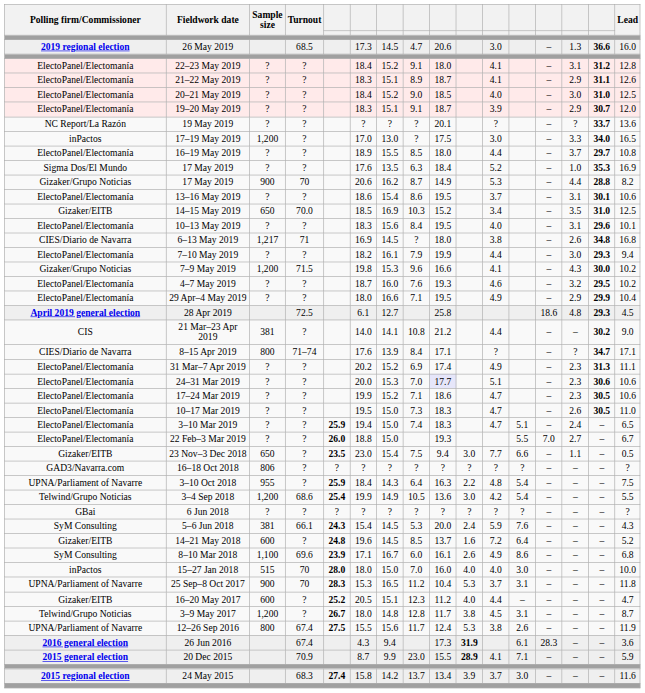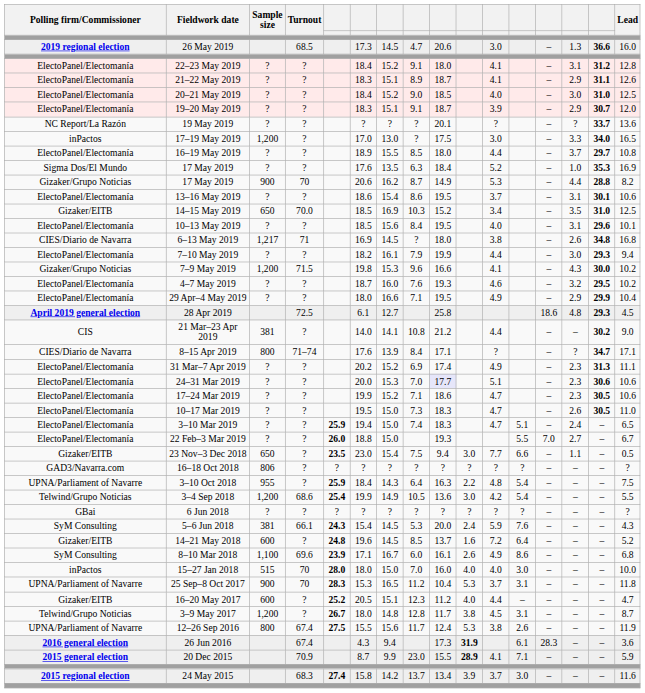(363, 226) 18.3 -> (363, 226) 18.5
